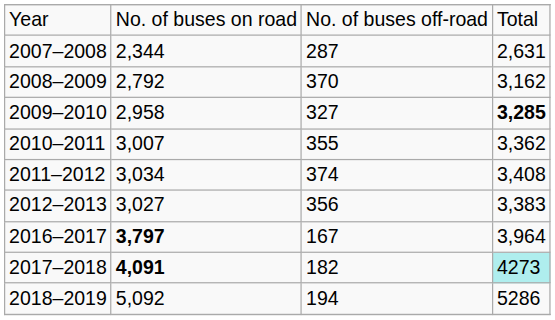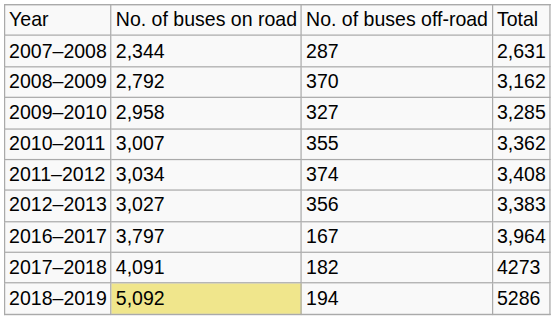(521, 112) bold -> (521, 112) normal
(140, 236) bold -> (140, 236) normal
(140, 267) bold -> (140, 267) normal
(519, 267) paleturquoise background -> (519, 267) no background
(140, 298) no background -> (140, 298) khaki background
